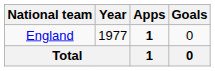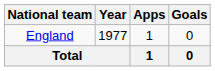(149, 35) bold -> (149, 35) normal
